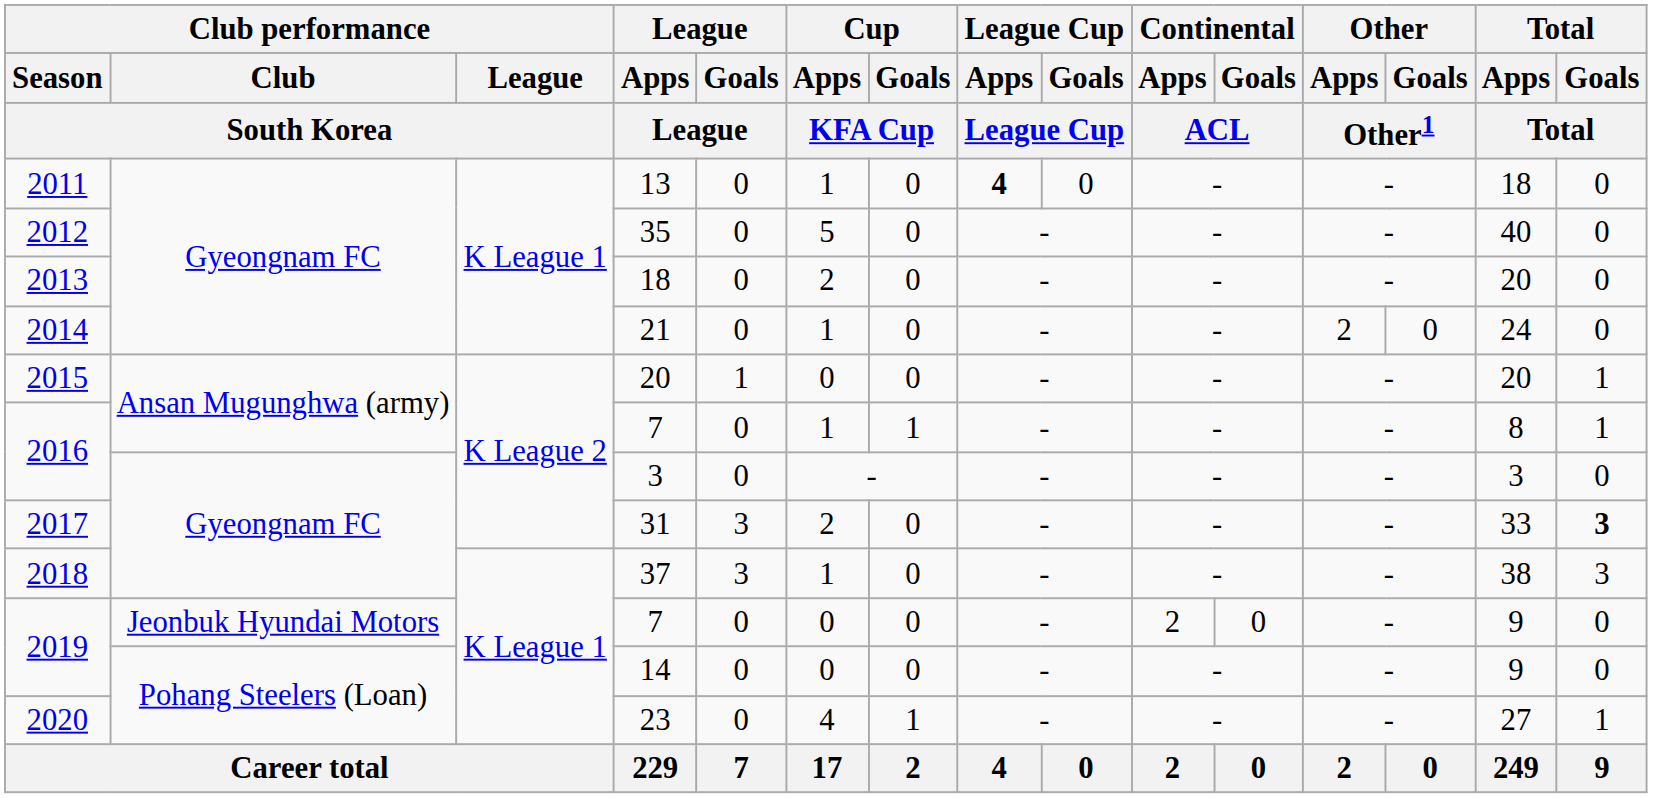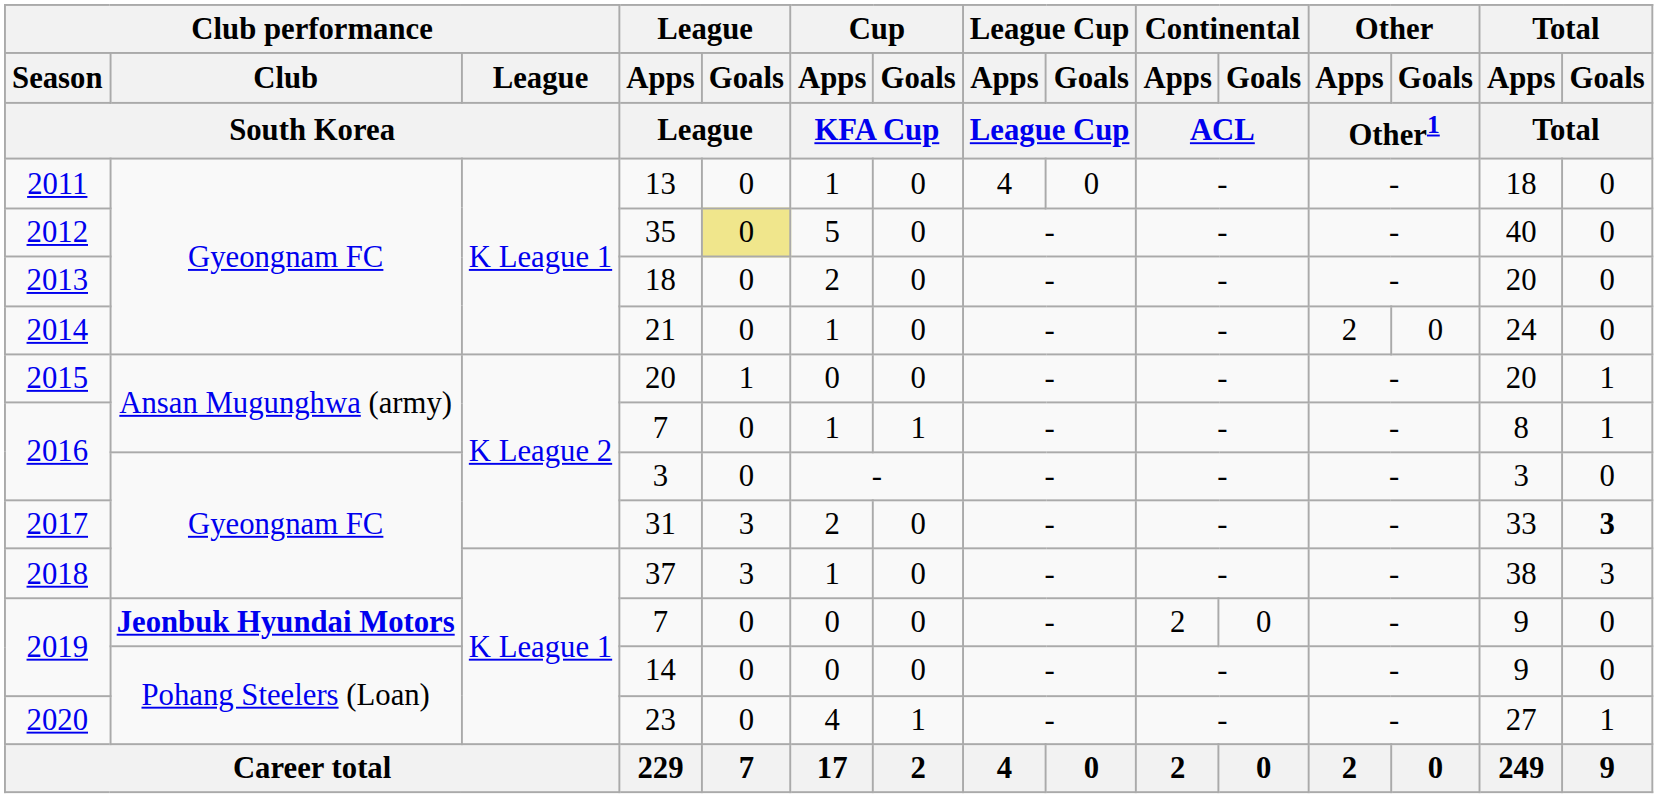(999, 183) bold -> (1004, 183) normal
(741, 232) no background -> (746, 232) khaki background
(283, 621) normal -> (286, 621) bold
